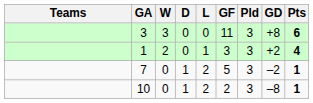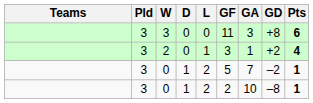columns swapped: (250, 13) <-> (144, 13)
